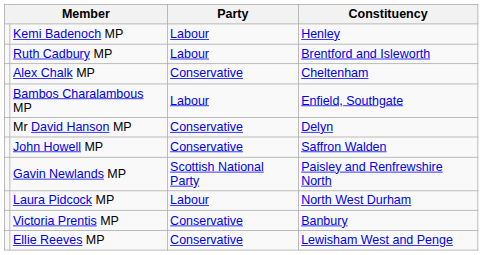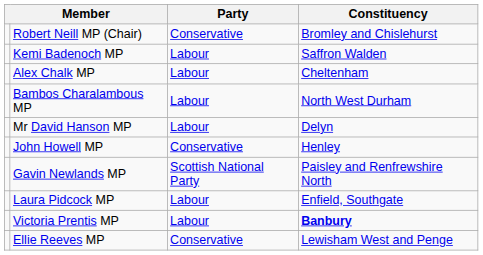+ row: (77, 34)
(321, 34) Henley -> (344, 53) Saffron Walden
- row: (63, 53)
(207, 73) Conservative -> (190, 73) Labour
(352, 100) Enfield, Southgate -> (356, 100) North West Durham
(207, 127) Conservative -> (190, 127) Labour
(344, 147) Saffron Walden -> (321, 147) Henley
(356, 200) North West Durham -> (352, 200) Enfield, Southgate
(207, 220) Conservative -> (190, 220) Labour
(324, 220) normal -> (326, 220) bold
